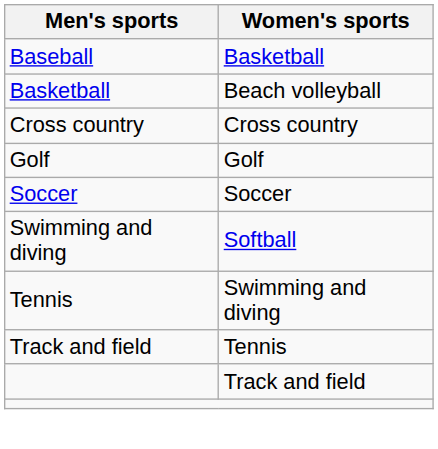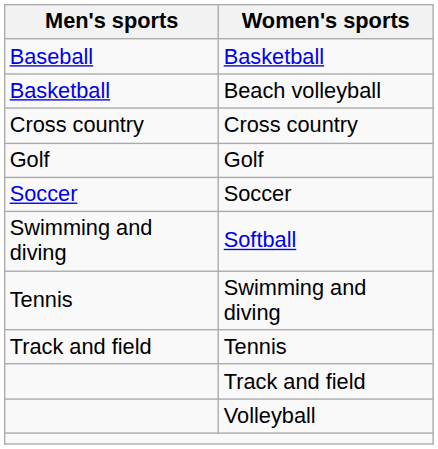+ row: (270, 415)
